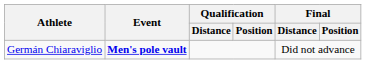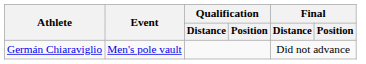(147, 50) bold -> (145, 50) normal
